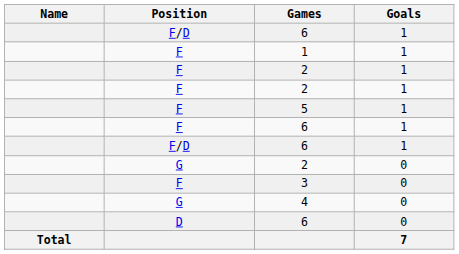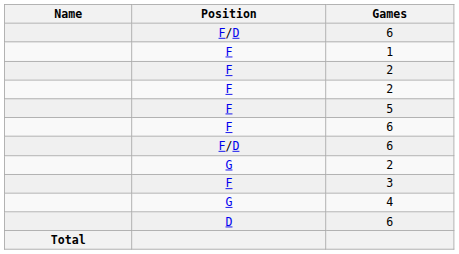- column: (404, 14)
